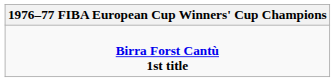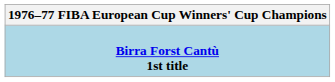(167, 58) no background -> (167, 58) lightblue background
